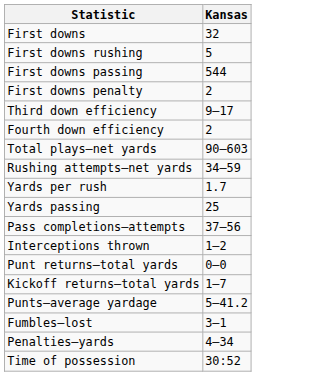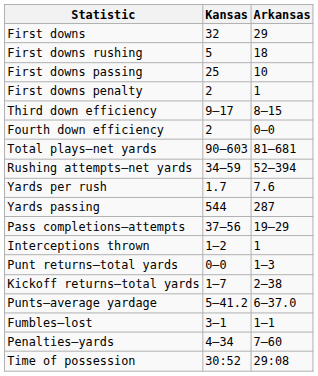+ column: (282, 14)
(216, 72) 544 -> (212, 72) 25
(212, 207) 25 -> (216, 207) 544
